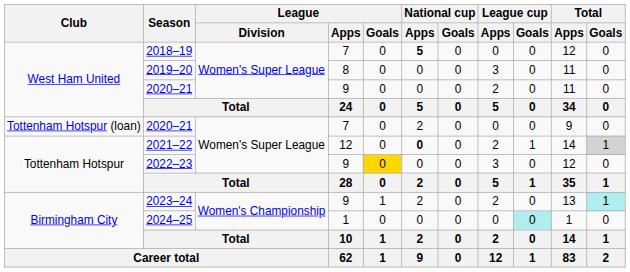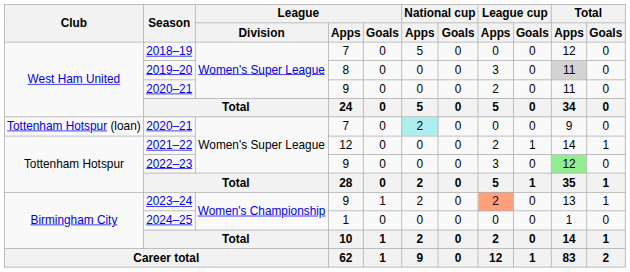(420, 51) bold -> (420, 51) normal
(569, 70) no background -> (569, 70) lightgrey background
(420, 126) no background -> (420, 126) paleturquoise background
(420, 145) bold -> (420, 145) normal
(606, 145) lightgrey background -> (606, 145) no background
(382, 164) gold background -> (382, 164) no background
(569, 164) no background -> (569, 164) lightgreen background
(496, 201) no background -> (496, 201) lightsalmon background
(606, 201) paleturquoise background -> (606, 201) no background
(532, 220) paleturquoise background -> (532, 220) no background
